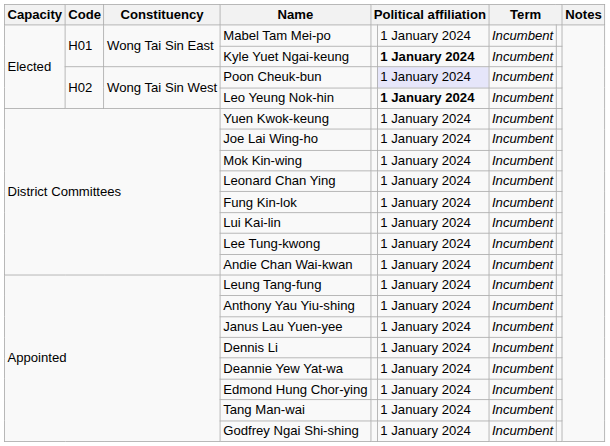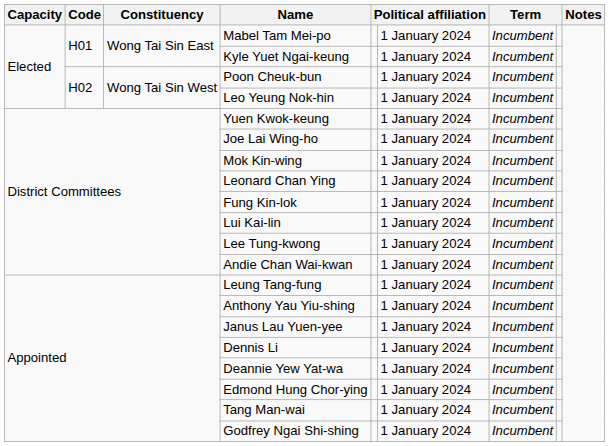(427, 56) bold -> (426, 56) normal
(426, 77) lavender background -> (426, 77) no background
(427, 98) bold -> (426, 98) normal
